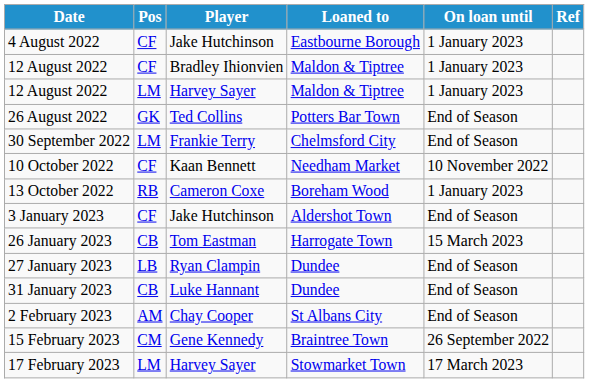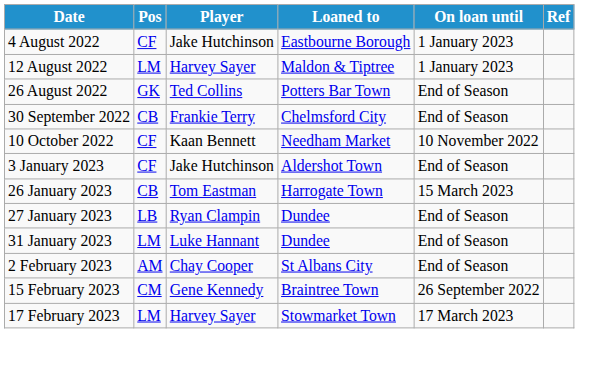- row: (58, 66)
(149, 141) LM -> (148, 116) CB
- row: (61, 191)
(148, 290) CB -> (149, 240) LM
